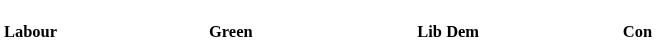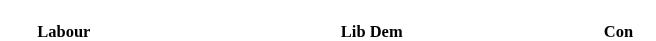- column: (231, 9)
